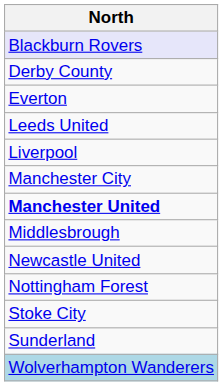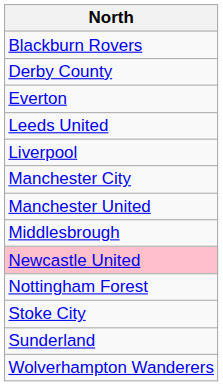(75, 44) lavender background -> (75, 44) no background
(84, 206) bold -> (80, 206) normal
(74, 260) no background -> (74, 260) pink background
(111, 367) lightblue background -> (111, 367) no background
